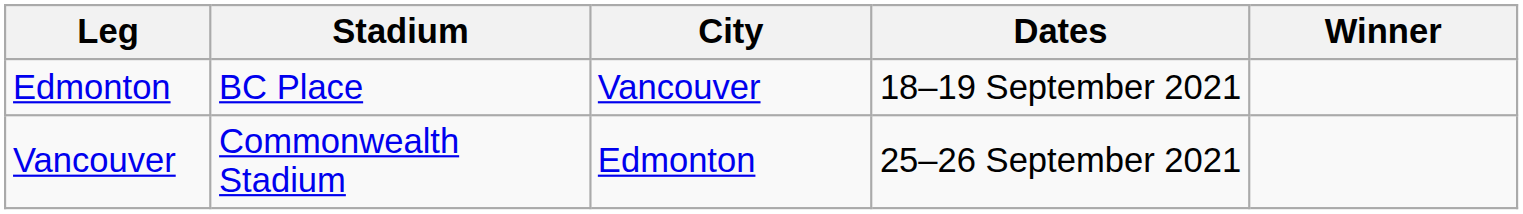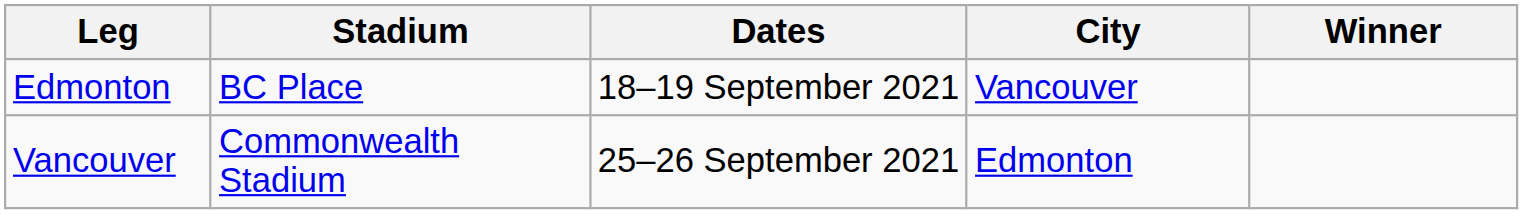columns swapped: (731, 31) <-> (1060, 31)
